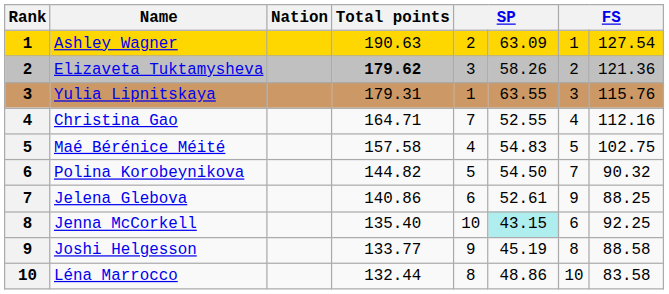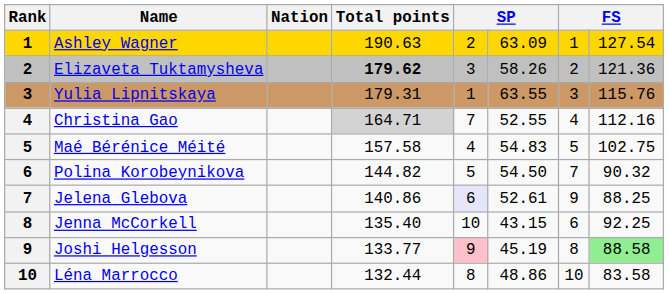(393, 121) no background -> (393, 121) lightgrey background
(471, 198) no background -> (471, 198) lavender background
(523, 224) paleturquoise background -> (523, 224) no background
(471, 250) no background -> (471, 250) pink background
(627, 250) no background -> (627, 250) lightgreen background
